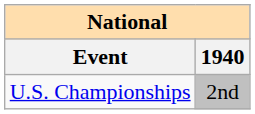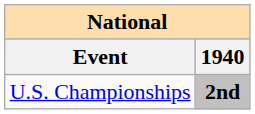(223, 91) normal -> (223, 91) bold
